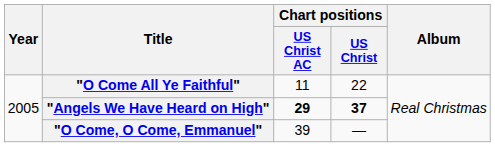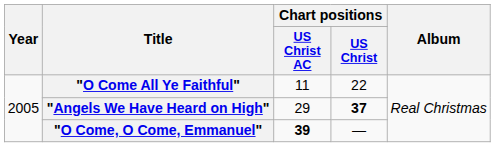(302, 108) bold -> (302, 108) normal
(302, 130) normal -> (302, 130) bold
